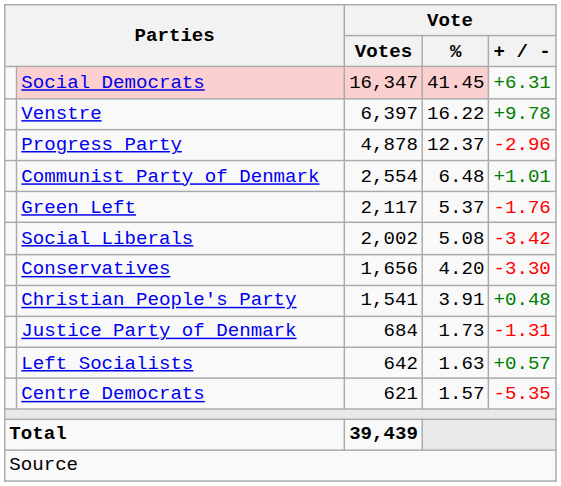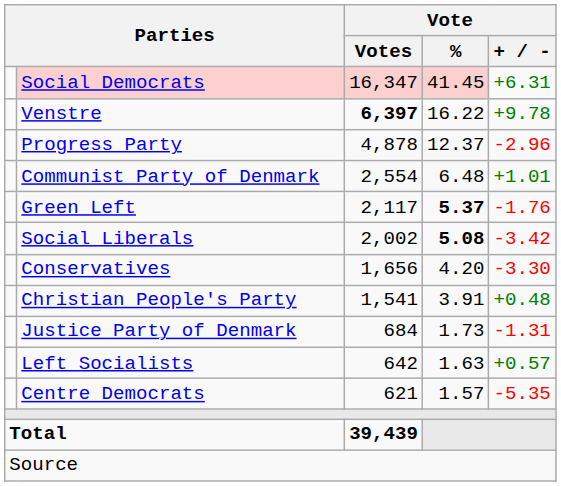(389, 114) normal -> (389, 114) bold
(461, 207) normal -> (461, 207) bold
(461, 238) normal -> (461, 238) bold
